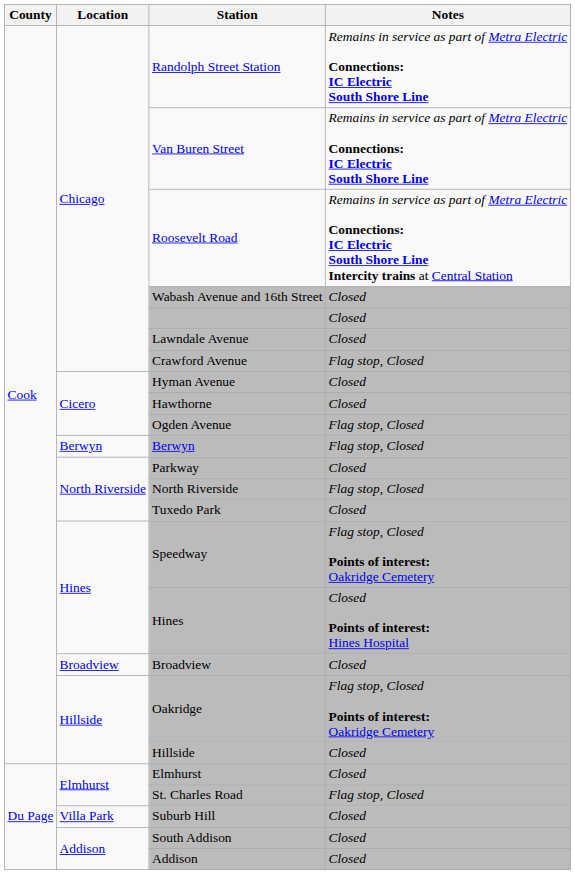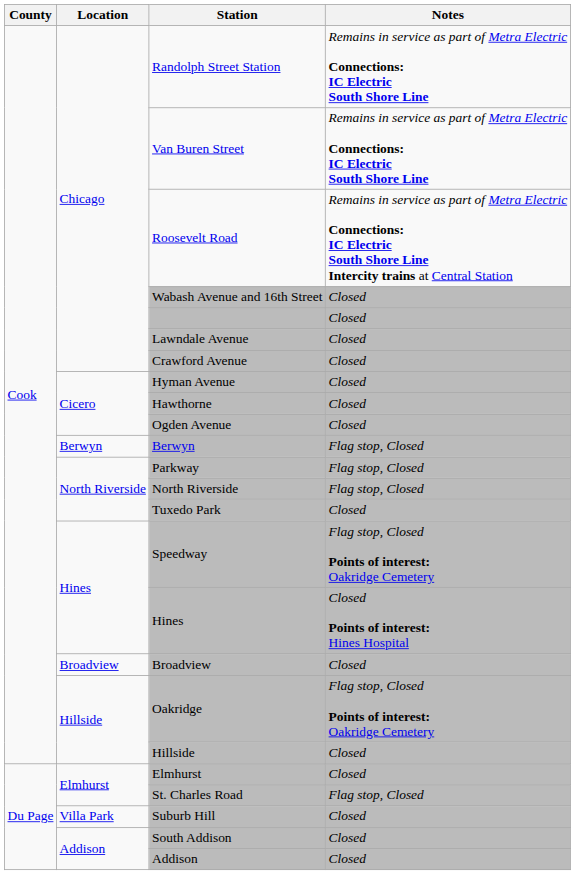(376, 360) Flag stop, Closed -> (347, 360) Closed
(376, 424) Flag stop, Closed -> (347, 424) Closed
(347, 467) Closed -> (376, 467) Flag stop, Closed
